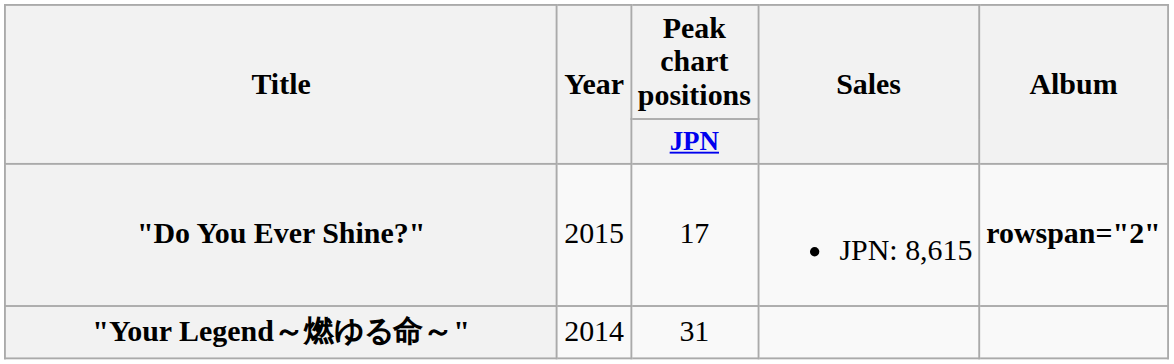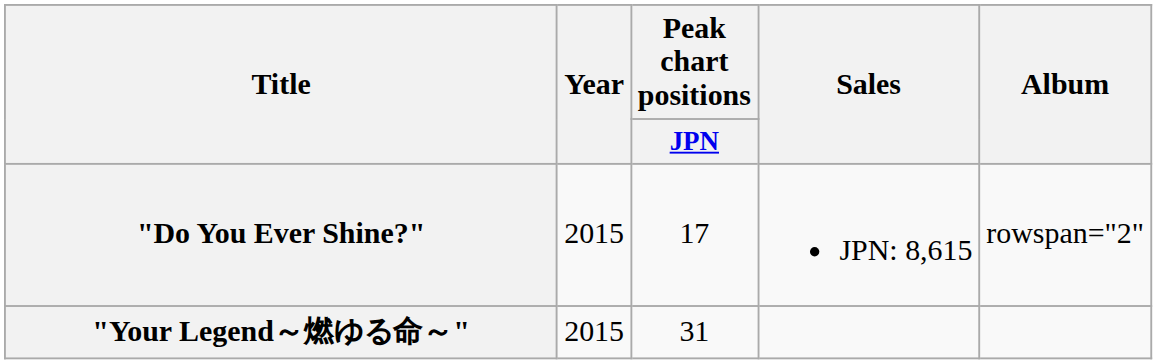(1073, 234) bold -> (1065, 234) normal
(594, 331) 2014 -> (594, 331) 2015
